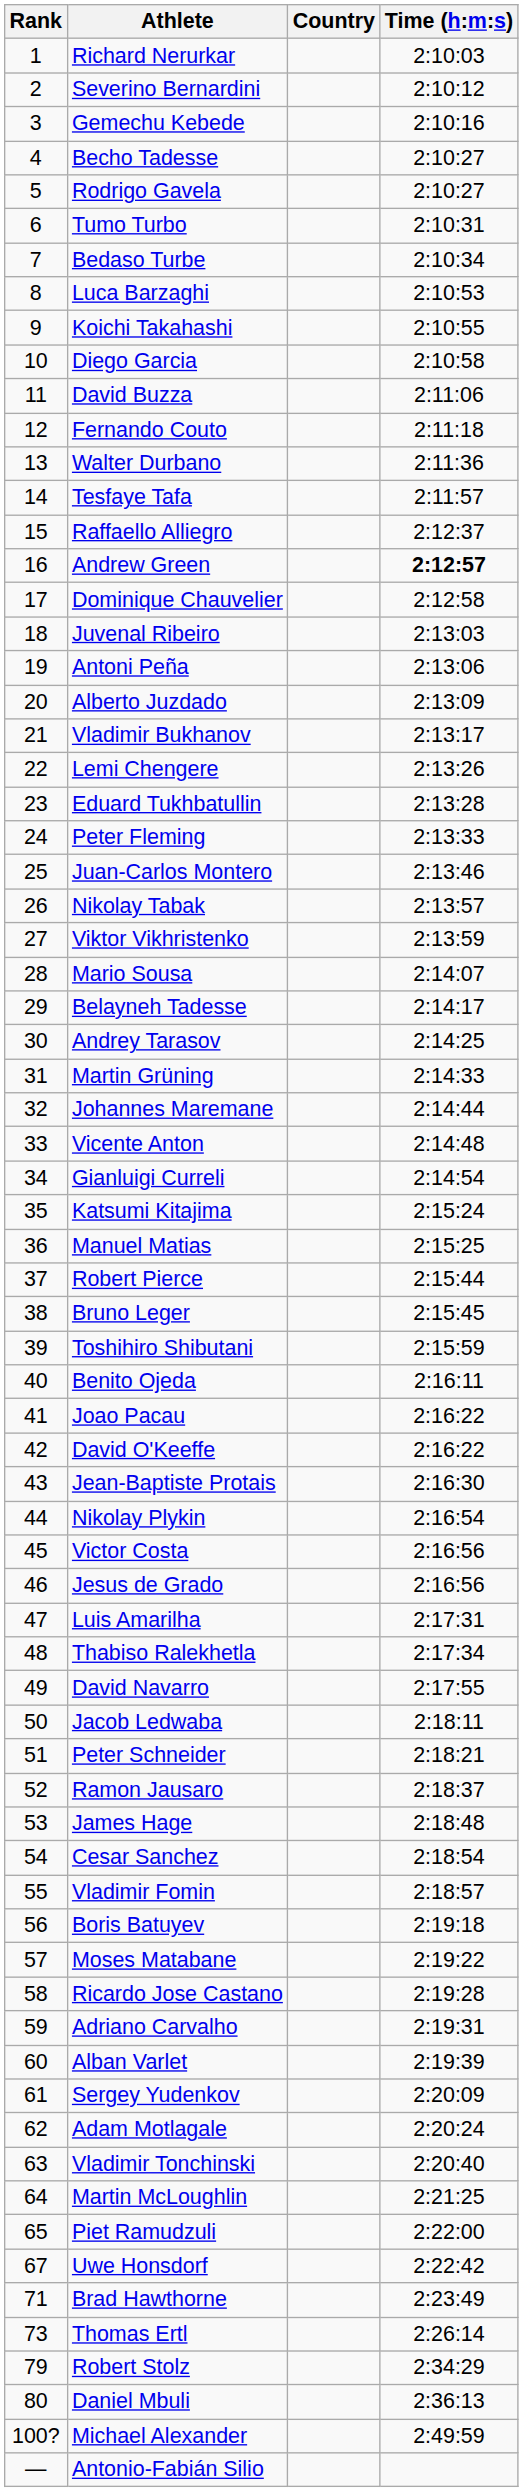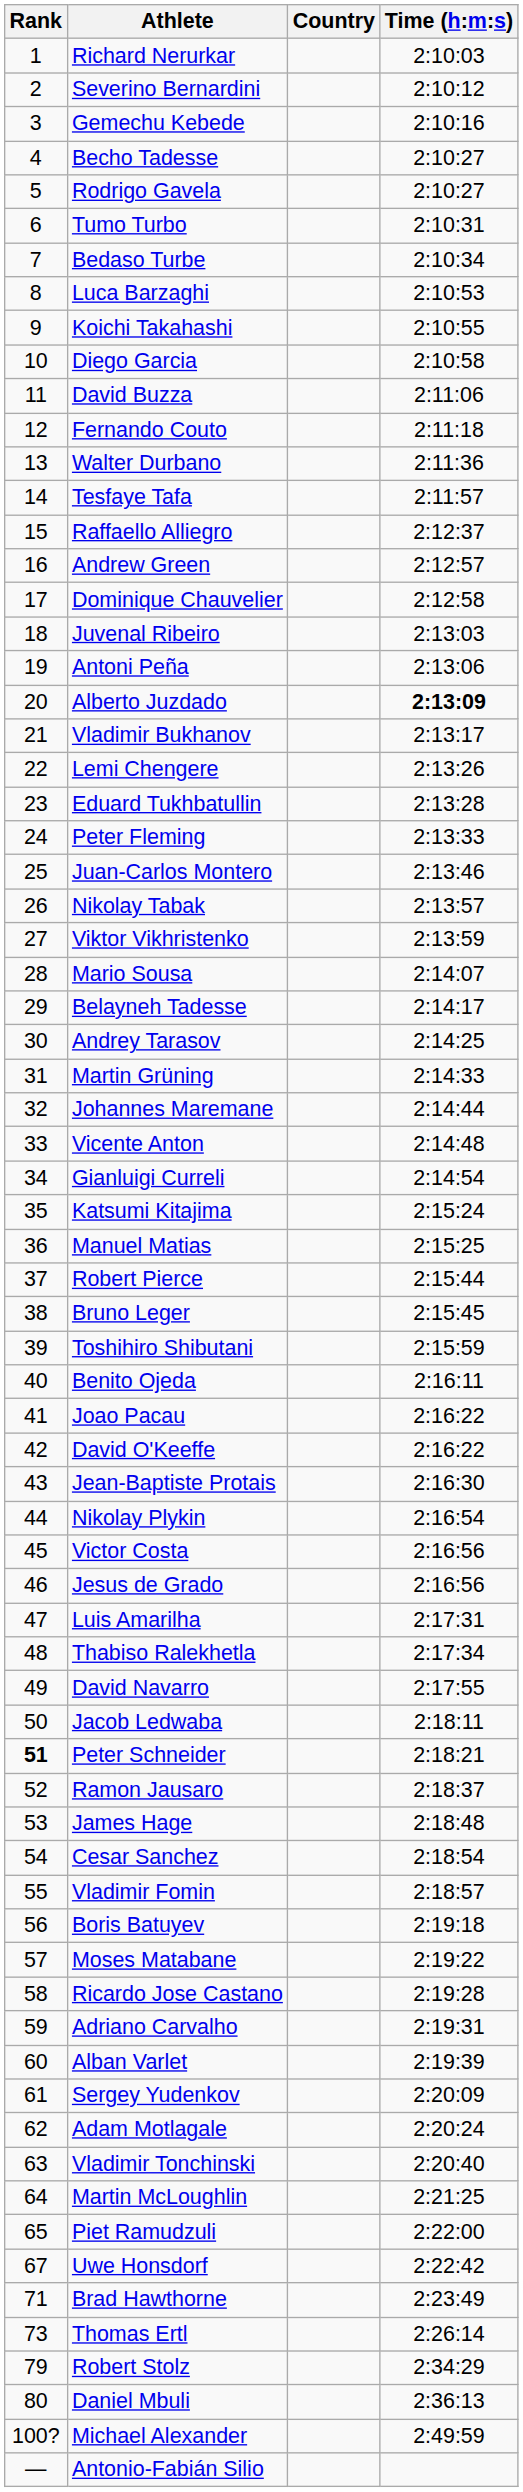(449, 565) bold -> (449, 565) normal
(449, 701) normal -> (449, 701) bold
(36, 1755) normal -> (36, 1755) bold
